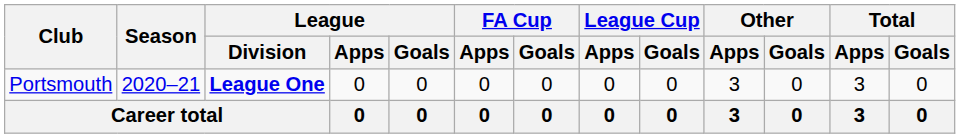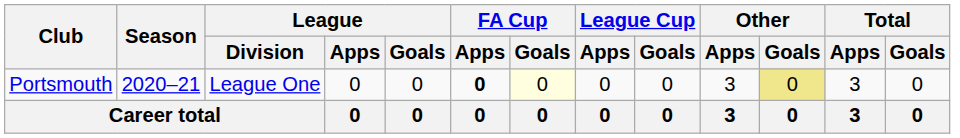(267, 84) bold -> (265, 84) normal
(484, 84) normal -> (480, 84) bold
(547, 84) no background -> (542, 84) lightyellow background
(797, 84) no background -> (792, 84) khaki background
